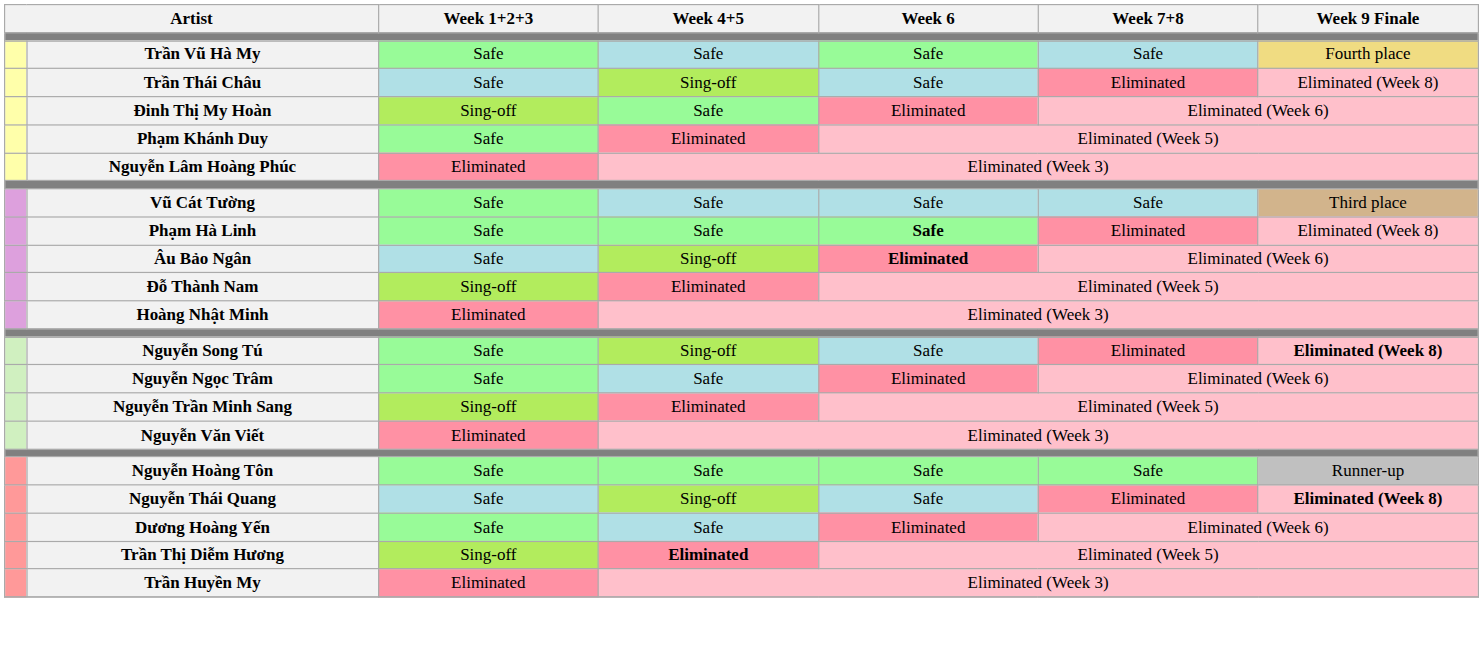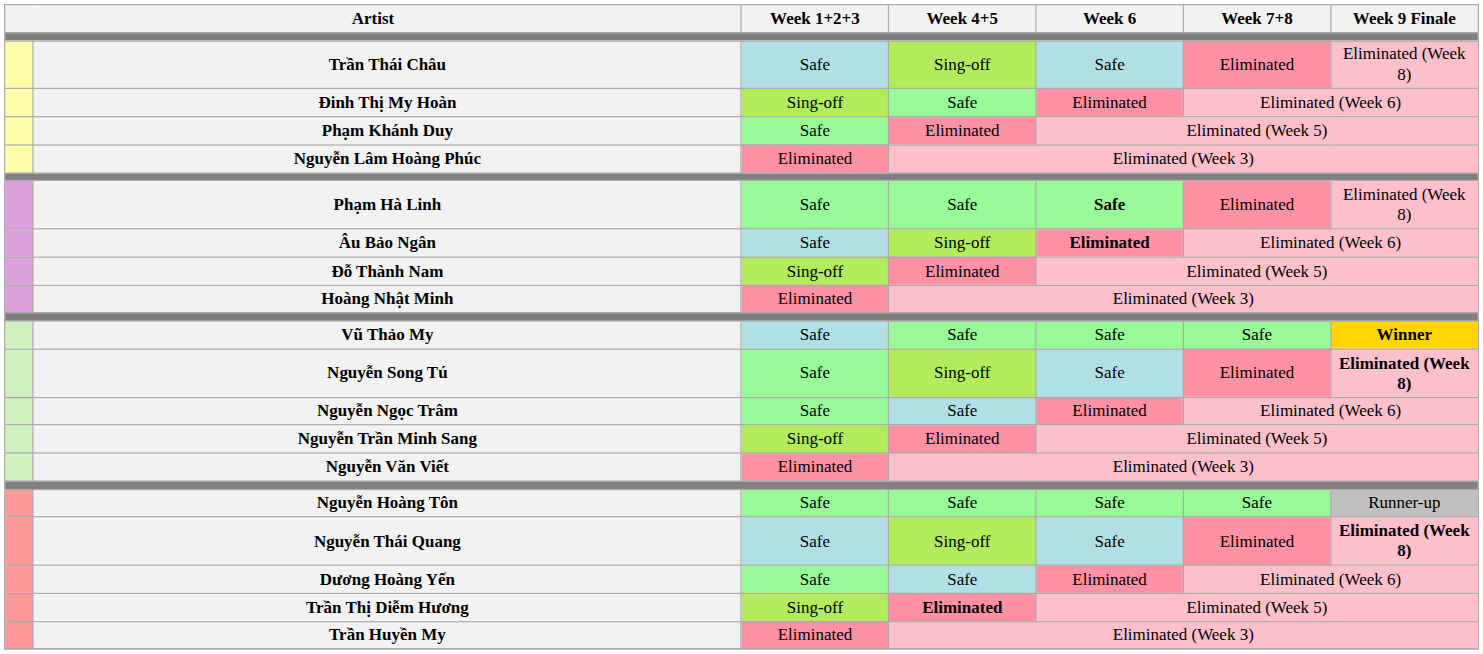- row: (202, 54)
- row: (202, 202)
+ row: (387, 335)
